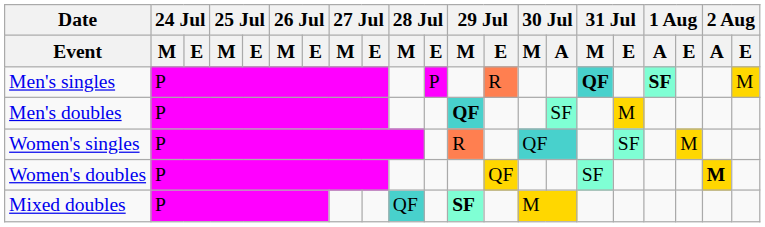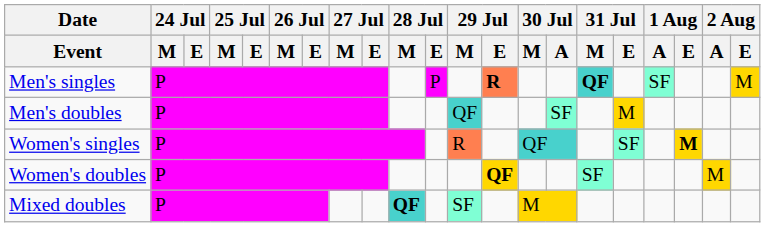(495, 81) normal -> (493, 81) bold
(660, 81) bold -> (659, 81) normal
(466, 112) bold -> (465, 112) normal
(689, 143) normal -> (688, 143) bold
(501, 174) normal -> (500, 174) bold
(716, 174) bold -> (715, 174) normal
(405, 205) normal -> (406, 205) bold
(464, 205) bold -> (463, 205) normal
